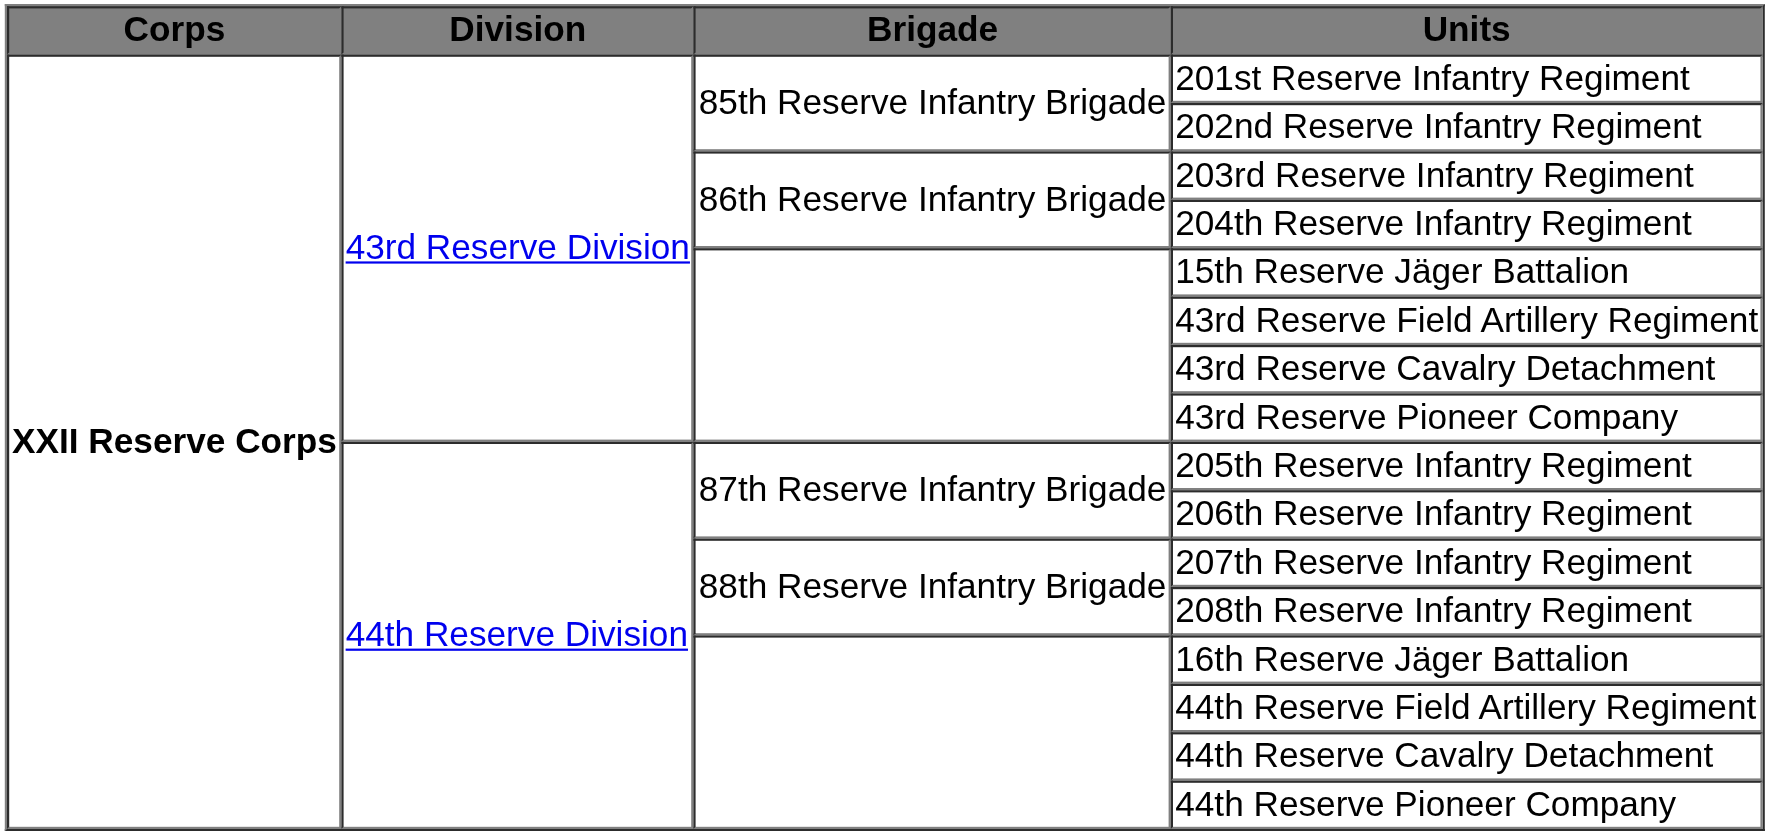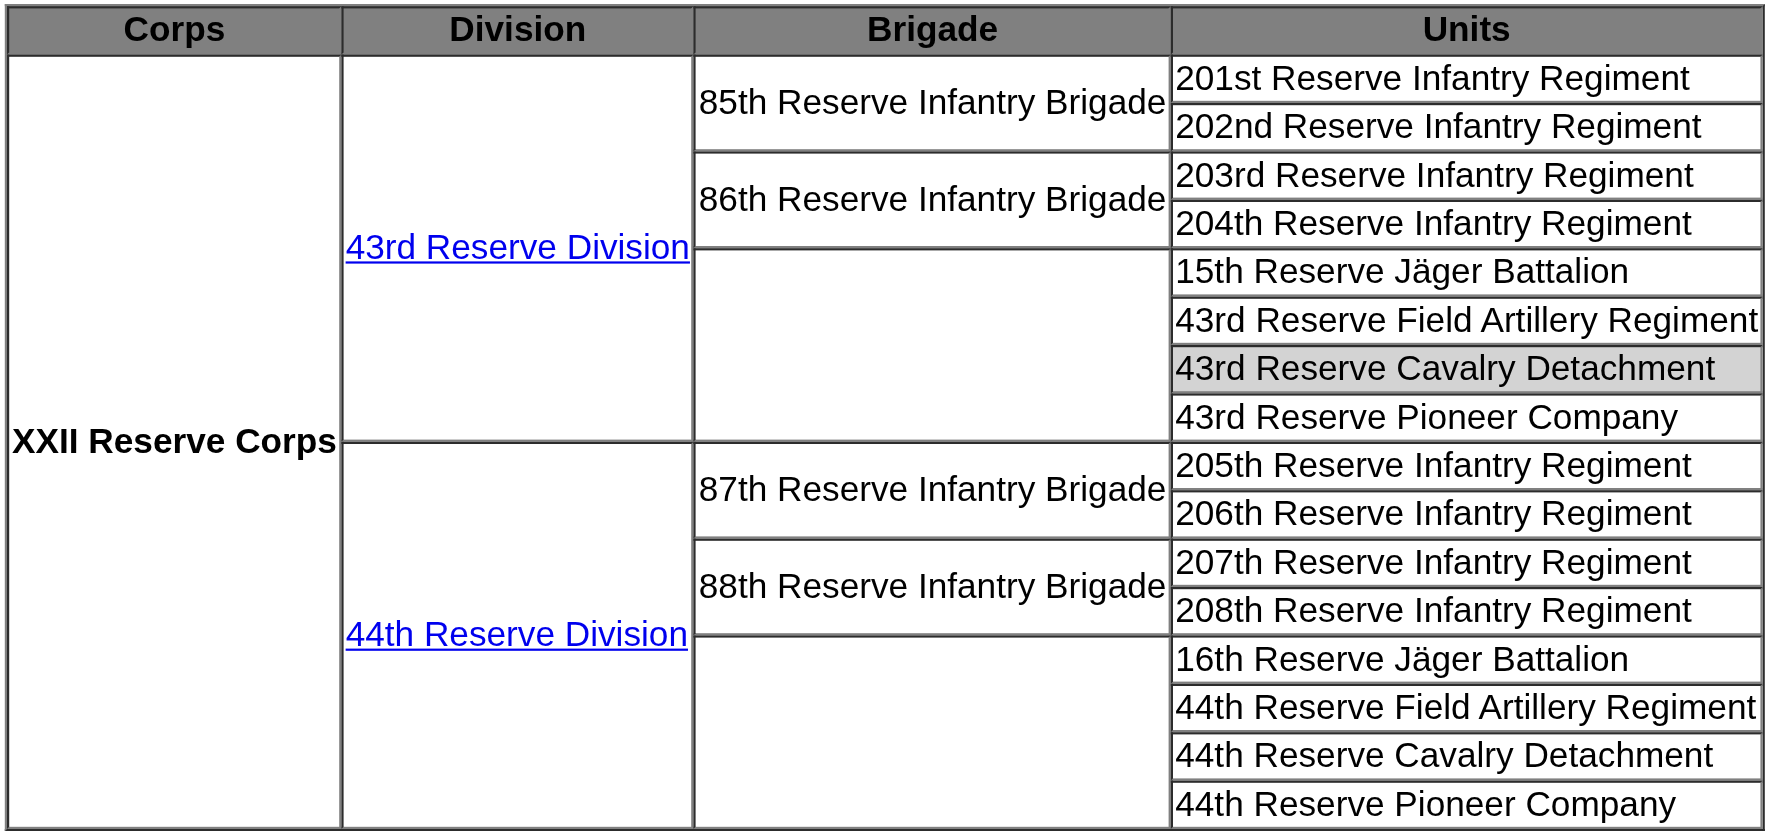(1445, 368) no background -> (1445, 368) lightgrey background
